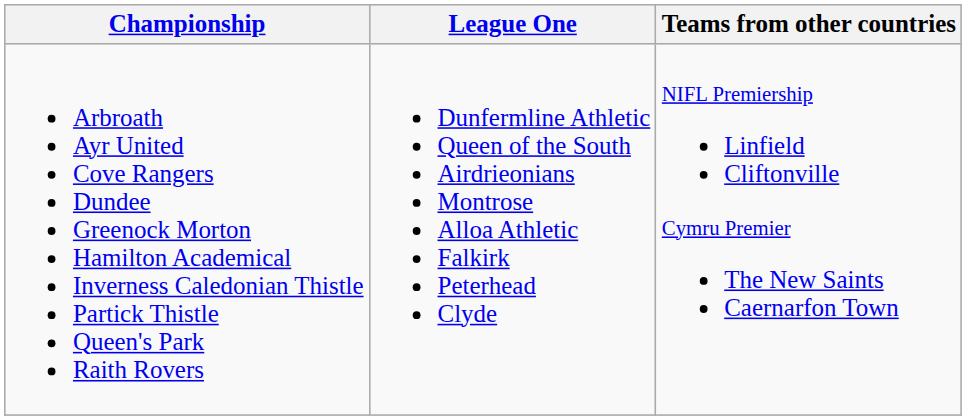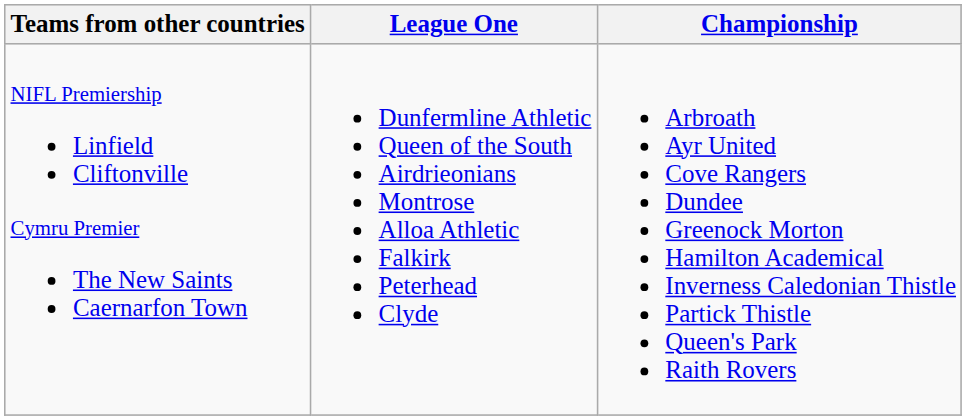columns swapped: (187, 24) <-> (809, 24)
